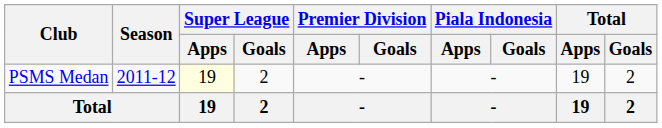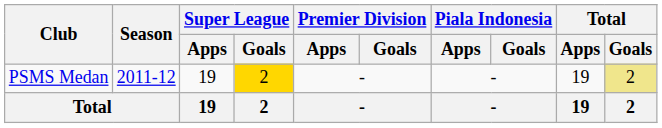(207, 78) lightyellow background -> (207, 78) no background
(264, 78) no background -> (264, 78) gold background
(630, 78) no background -> (630, 78) khaki background
